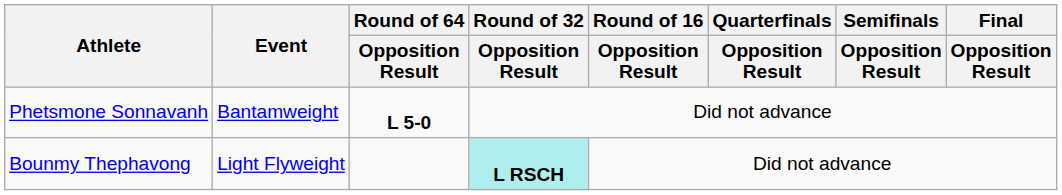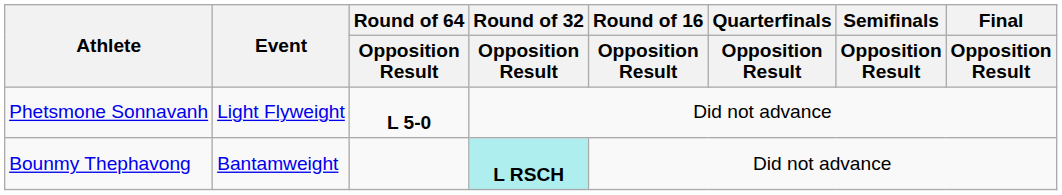(278, 113) Bantamweight -> (281, 113) Light Flyweight
(281, 164) Light Flyweight -> (278, 164) Bantamweight
